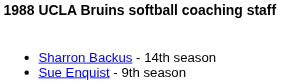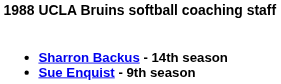(140, 65) normal -> (140, 65) bold
